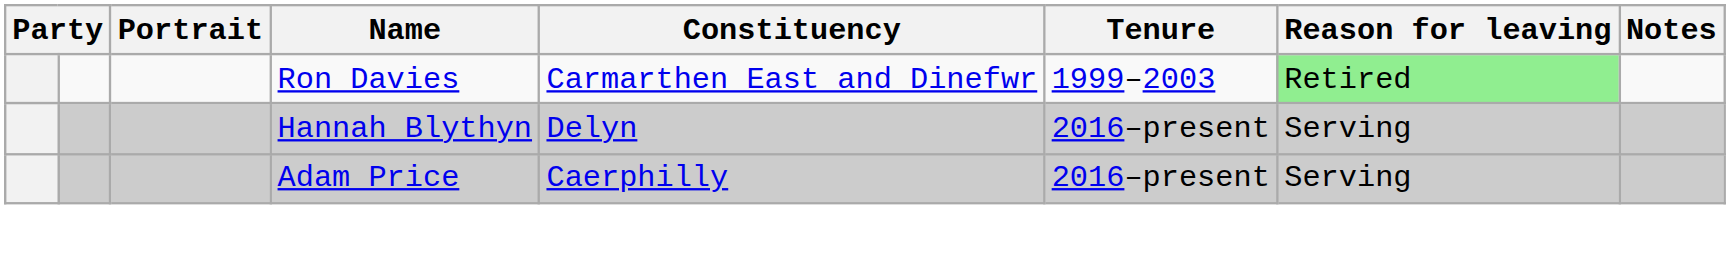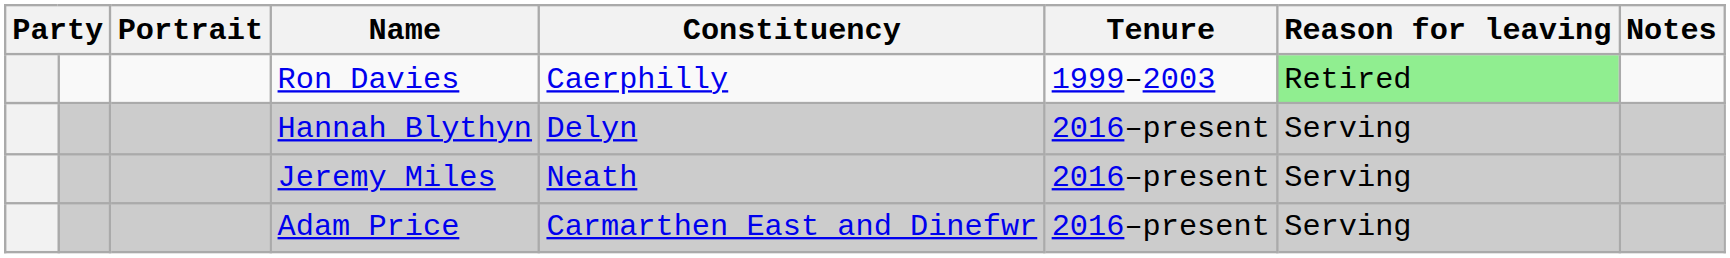(792, 79) Carmarthen East and Dinefwr -> (637, 79) Caerphilly
+ row: (387, 178)
(637, 178) Caerphilly -> (792, 227) Carmarthen East and Dinefwr
